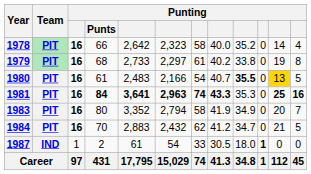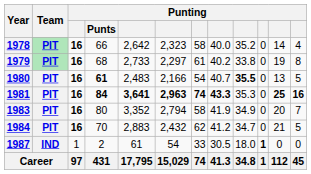(101, 78) normal -> (101, 78) bold
(279, 78) gold background -> (279, 78) no background
